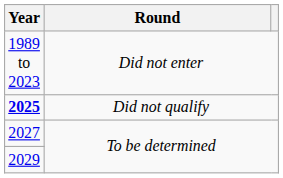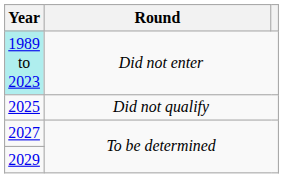(24, 62) no background -> (24, 62) paleturquoise background
(24, 107) bold -> (24, 107) normal
